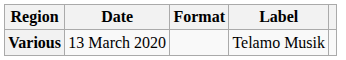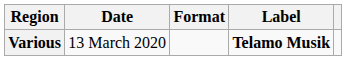(279, 42) normal -> (281, 42) bold
